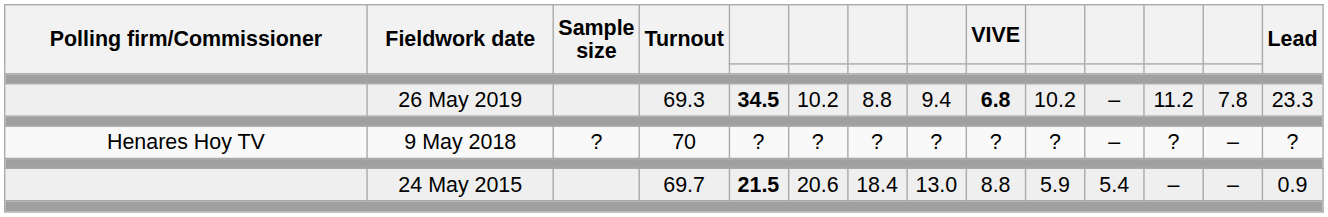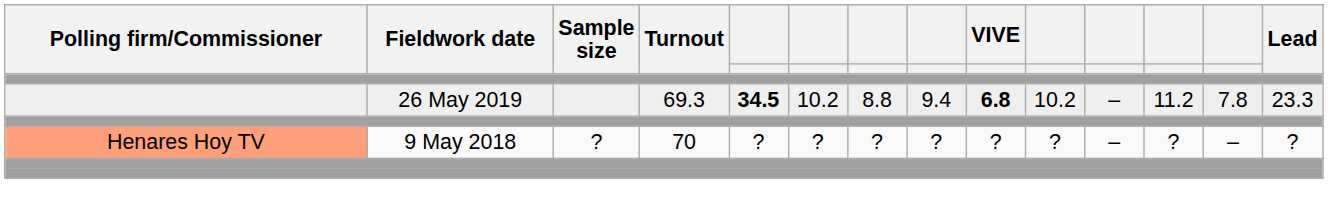(186, 142) no background -> (186, 142) lightsalmon background
- row: (460, 185)
